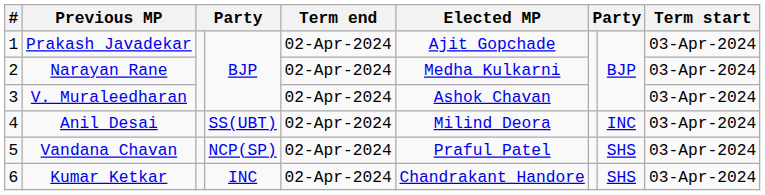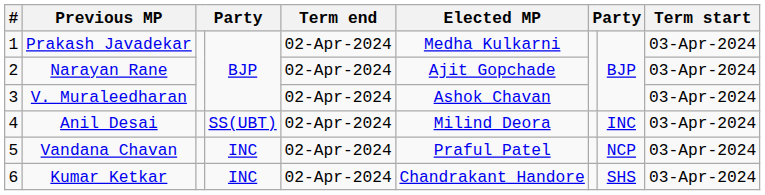(492, 44) Ajit Gopchade -> (492, 44) Medha Kulkarni
(492, 71) Medha Kulkarni -> (492, 71) Ajit Gopchade
(243, 150) NCP(SP) -> (243, 150) INC
(621, 150) SHS -> (621, 150) NCP
